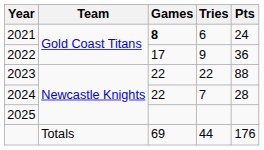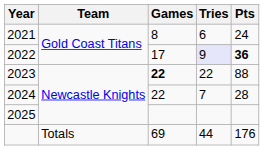(155, 34) bold -> (155, 34) normal
(203, 54) no background -> (203, 54) lavender background
(241, 54) normal -> (241, 54) bold
(158, 74) normal -> (158, 74) bold
